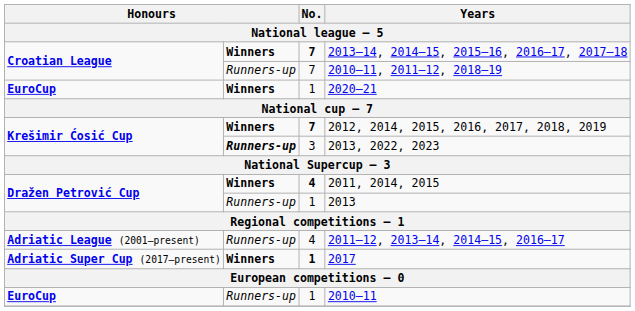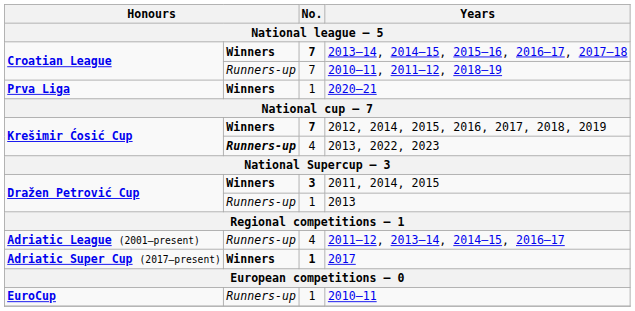(32, 89) EuroCup -> (39, 89) Prva Liga
(312, 146) 3 -> (312, 146) 4
(312, 184) 4 -> (312, 184) 3
